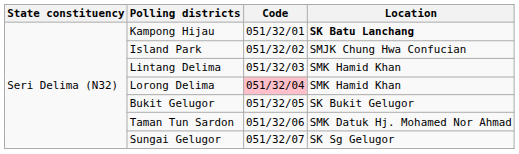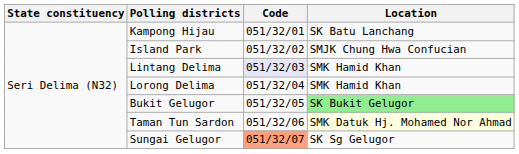(362, 32) bold -> (362, 32) normal
(275, 68) no background -> (275, 68) lavender background
(275, 86) pink background -> (275, 86) no background
(362, 104) no background -> (362, 104) lightgreen background
(411, 122) no background -> (411, 122) lightyellow background
(275, 140) no background -> (275, 140) lightsalmon background
